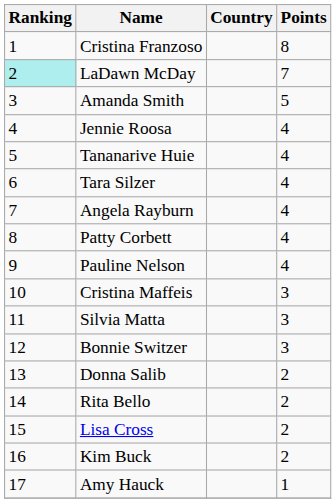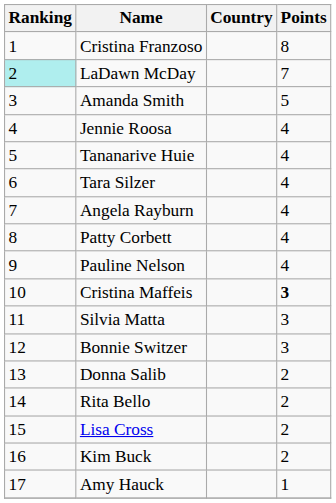(285, 292) normal -> (285, 292) bold
